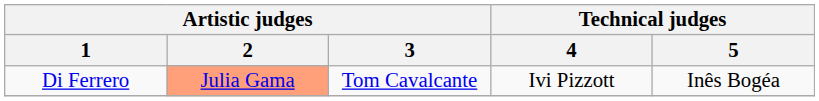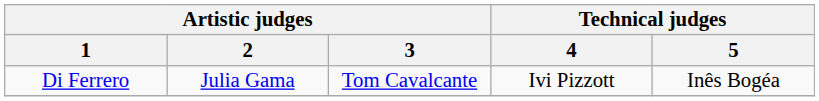(248, 80) lightsalmon background -> (248, 80) no background
